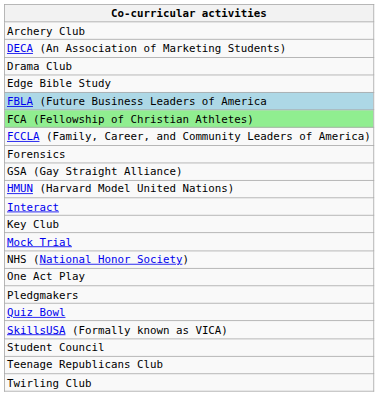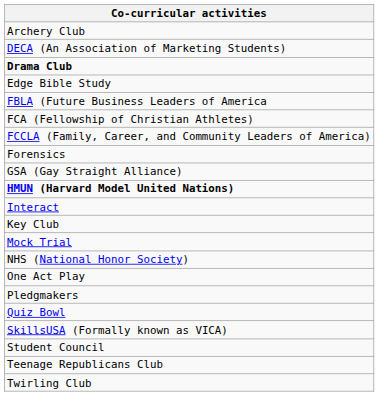(39, 66) normal -> (39, 66) bold
(137, 101) lightblue background -> (137, 101) no background
(130, 119) lightgreen background -> (130, 119) no background
(121, 189) normal -> (121, 189) bold
